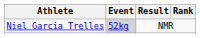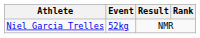(118, 26) lightgrey background -> (118, 26) no background
